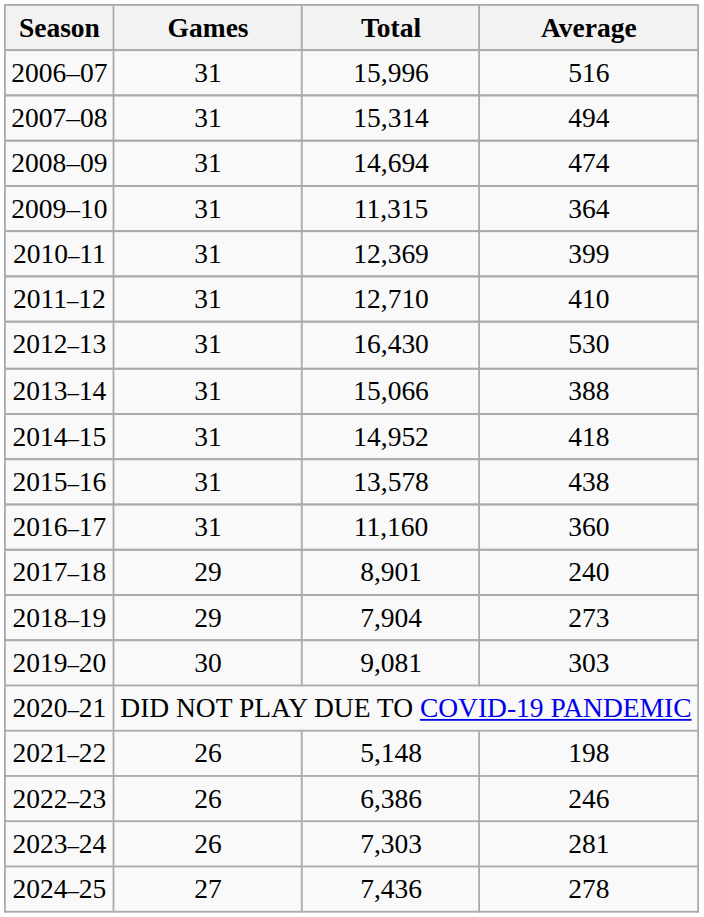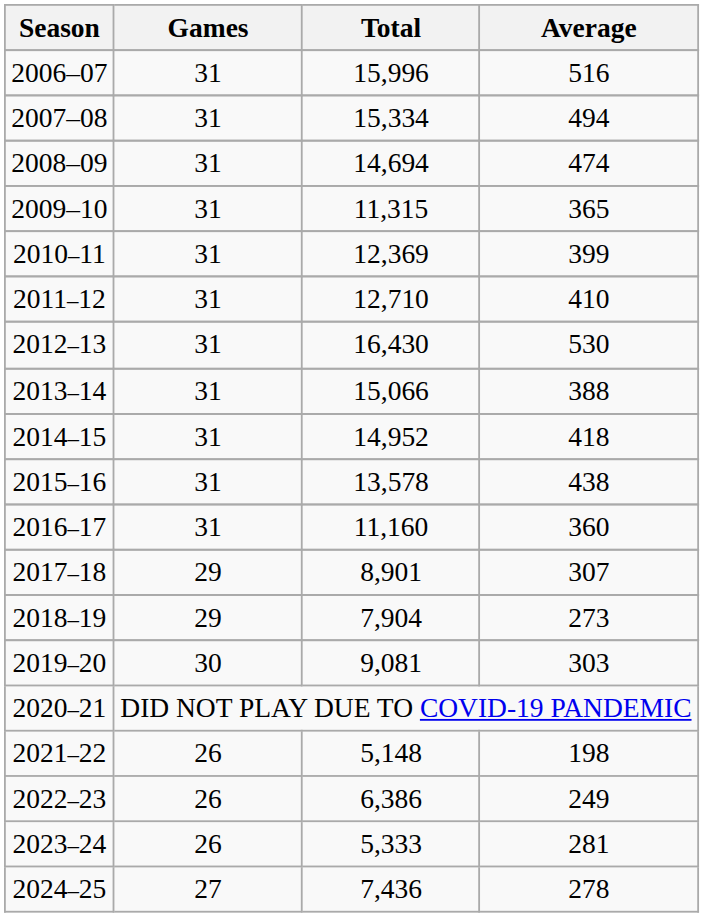(391, 118) 15,314 -> (391, 118) 15,334
(589, 208) 364 -> (589, 208) 365
(589, 571) 240 -> (589, 571) 307
(589, 798) 246 -> (589, 798) 249
(391, 843) 7,303 -> (391, 843) 5,333
